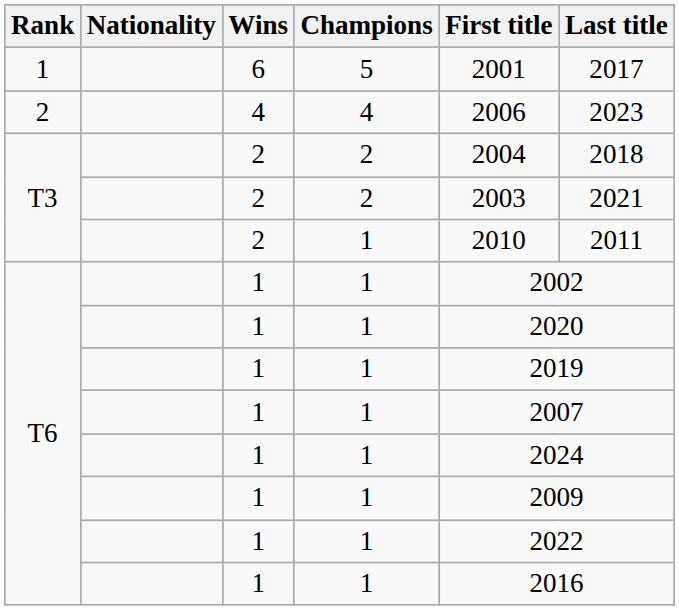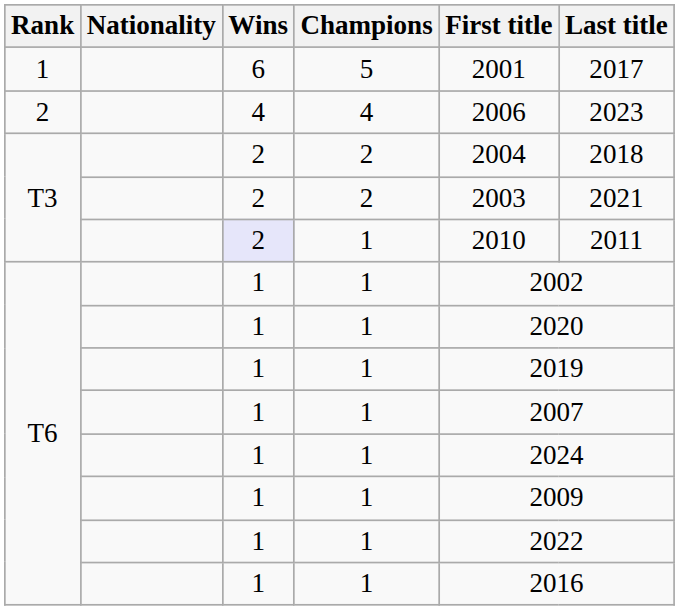(258, 240) no background -> (258, 240) lavender background
